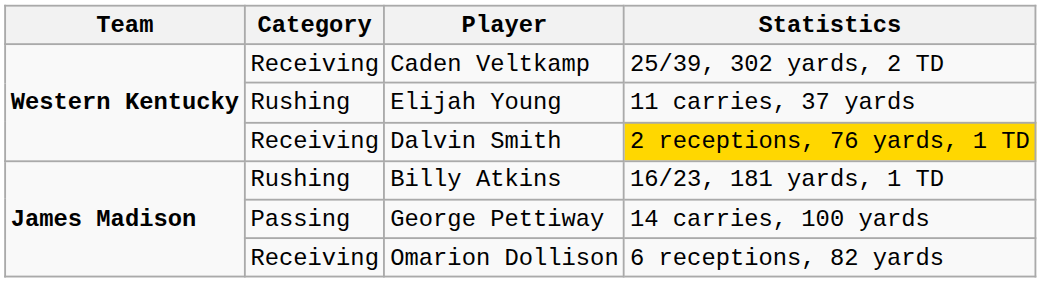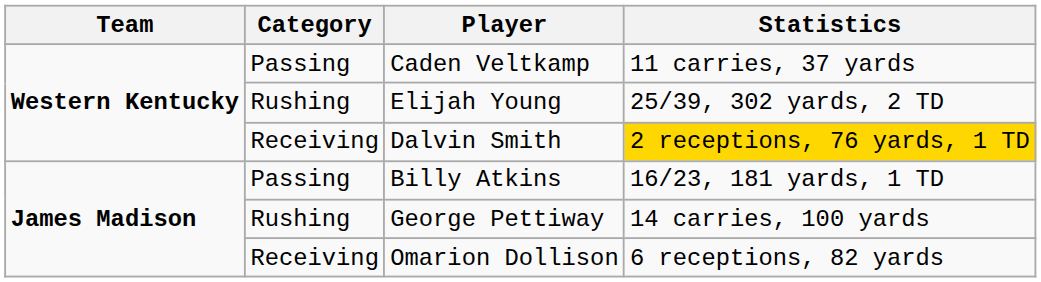(315, 64) Receiving -> (300, 64) Passing
(787, 64) 25/39, 302 yards, 2 TD -> (773, 64) 11 carries, 37 yards
(773, 103) 11 carries, 37 yards -> (787, 103) 25/39, 302 yards, 2 TD
(300, 180) Rushing -> (300, 180) Passing
(300, 219) Passing -> (300, 219) Rushing
